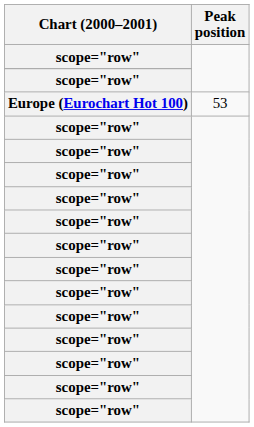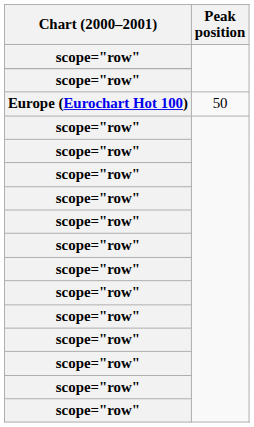(220, 103) 53 -> (220, 103) 50
